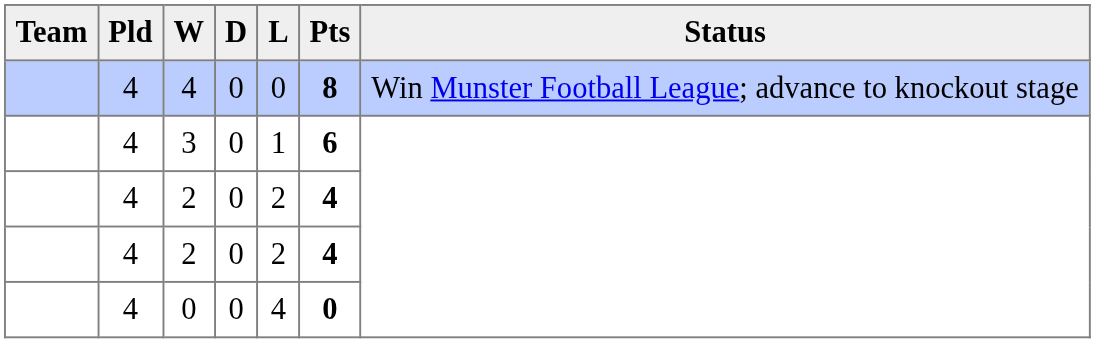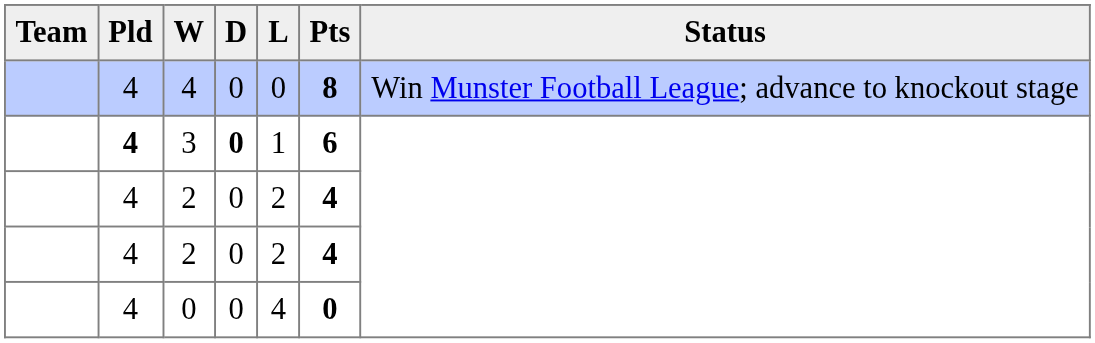(130, 142) normal -> (130, 142) bold
(236, 142) normal -> (236, 142) bold
